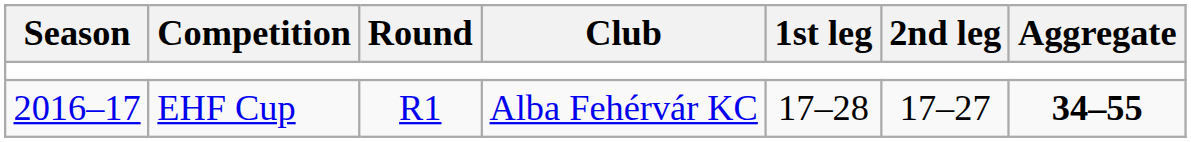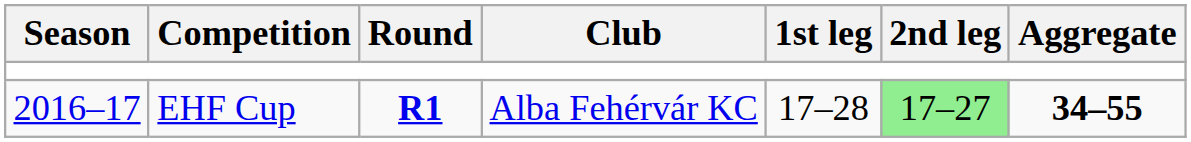(420, 107) normal -> (420, 107) bold
(945, 107) no background -> (945, 107) lightgreen background
